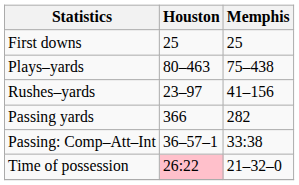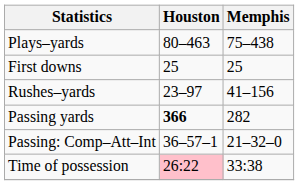rows swapped: (45, 42) <-> (46, 67)
(175, 117) normal -> (175, 117) bold
(245, 141) 33:38 -> (254, 141) 21–32–0
(254, 166) 21–32–0 -> (245, 166) 33:38
